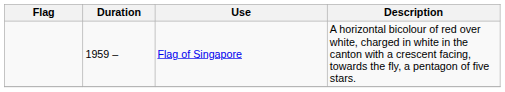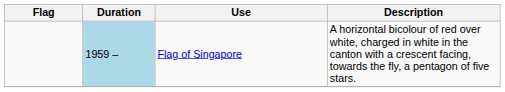(102, 54) no background -> (102, 54) lightblue background
